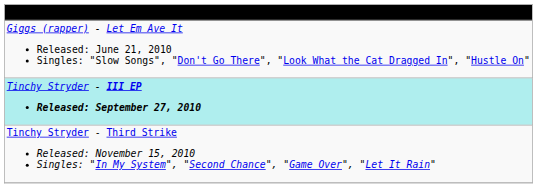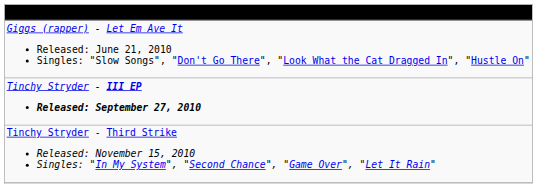(268, 97) paleturquoise background -> (268, 97) no background
